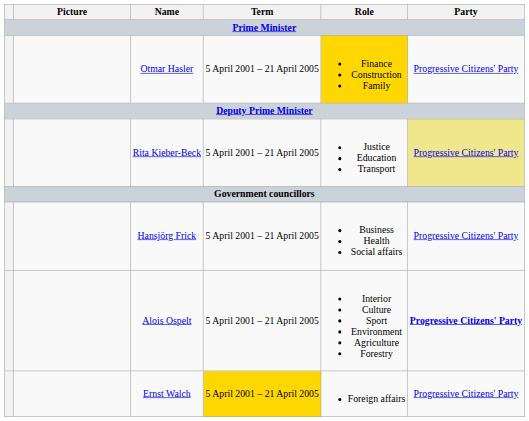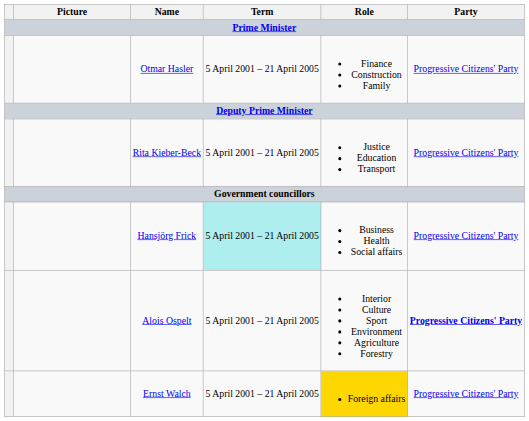(364, 75) gold background -> (364, 75) no background
(466, 152) khaki background -> (466, 152) no background
(262, 236) no background -> (262, 236) paleturquoise background
(262, 394) gold background -> (262, 394) no background
(364, 399) no background -> (364, 399) gold background
